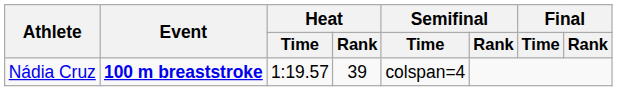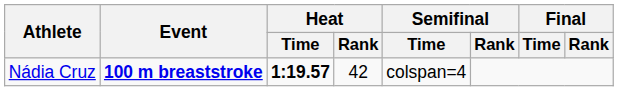(300, 72) normal -> (300, 72) bold
(357, 72) 39 -> (358, 72) 42
